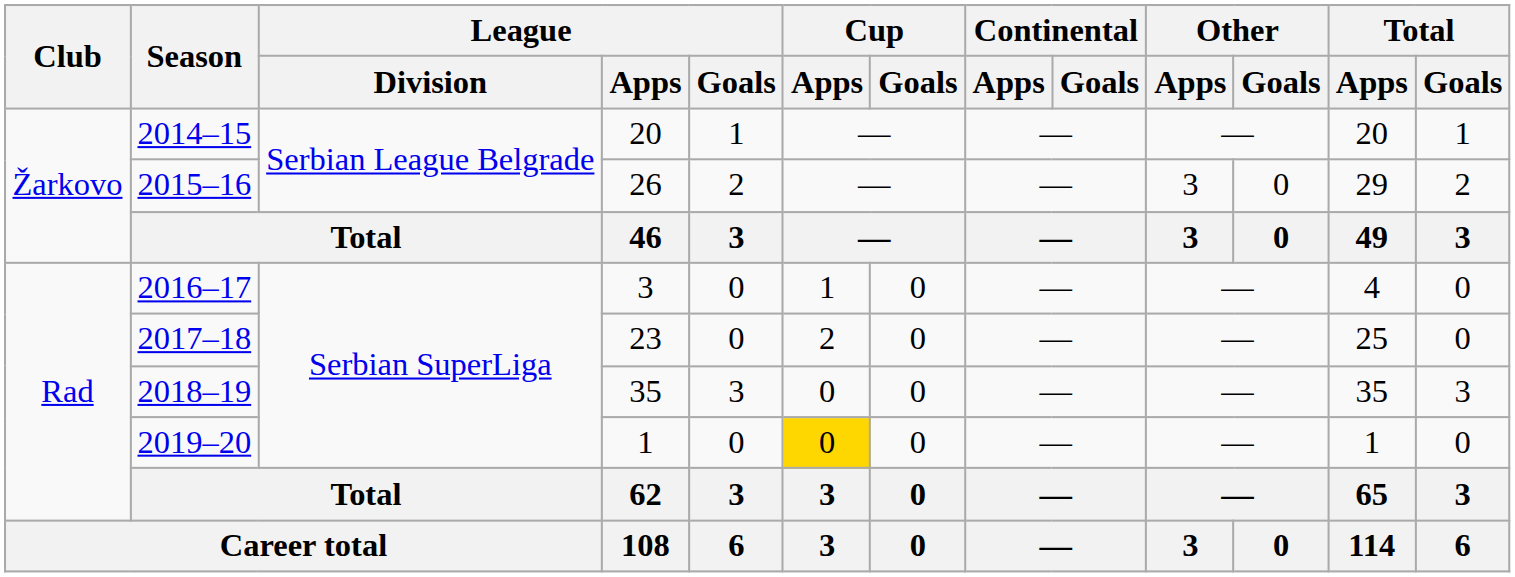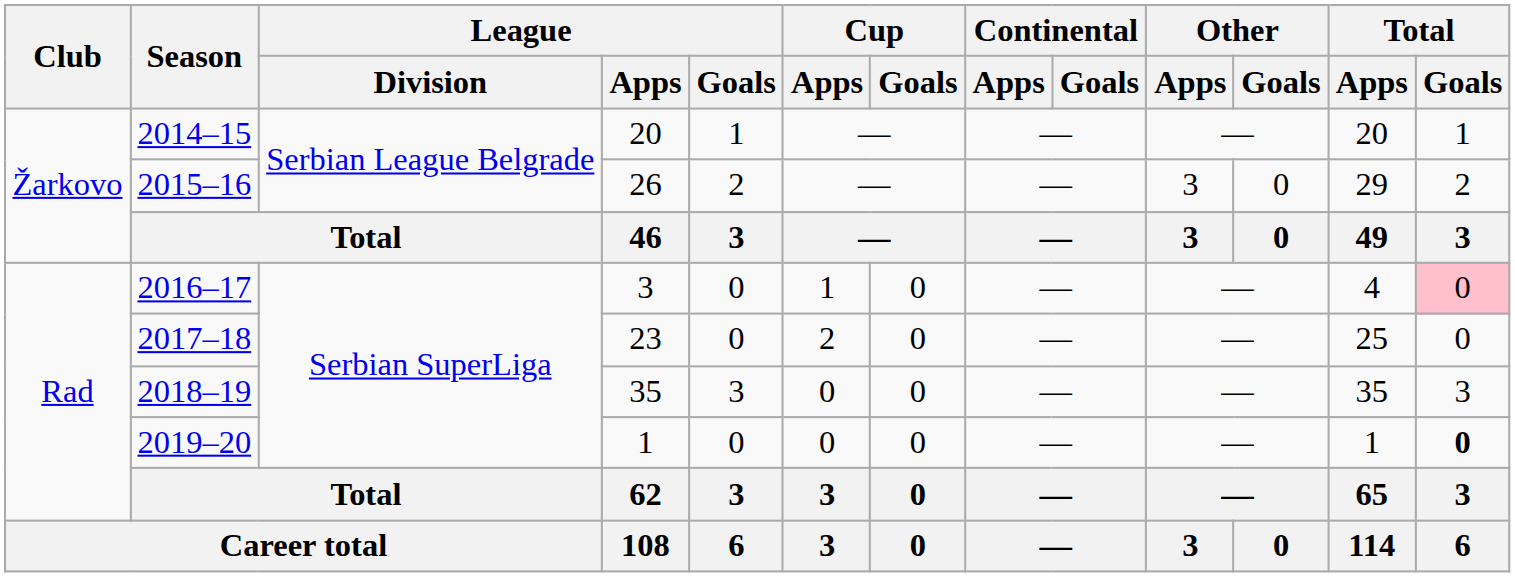(1463, 287) no background -> (1463, 287) pink background
(827, 442) gold background -> (827, 442) no background
(1463, 442) normal -> (1463, 442) bold
